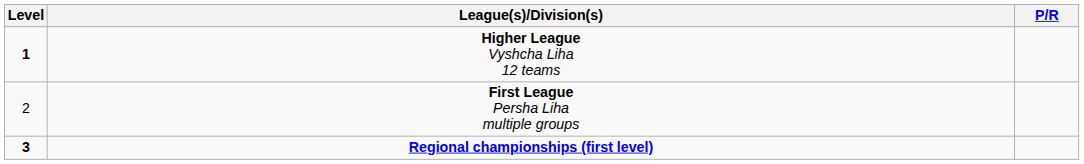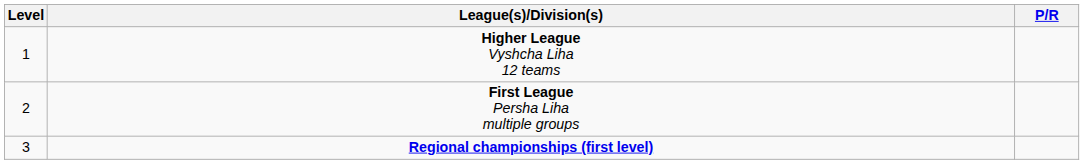(26, 54) bold -> (26, 54) normal
(26, 147) bold -> (26, 147) normal
